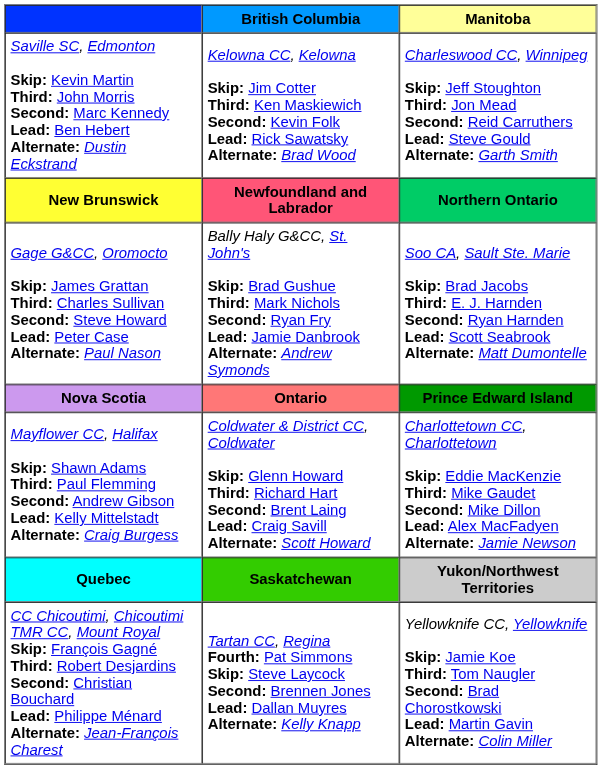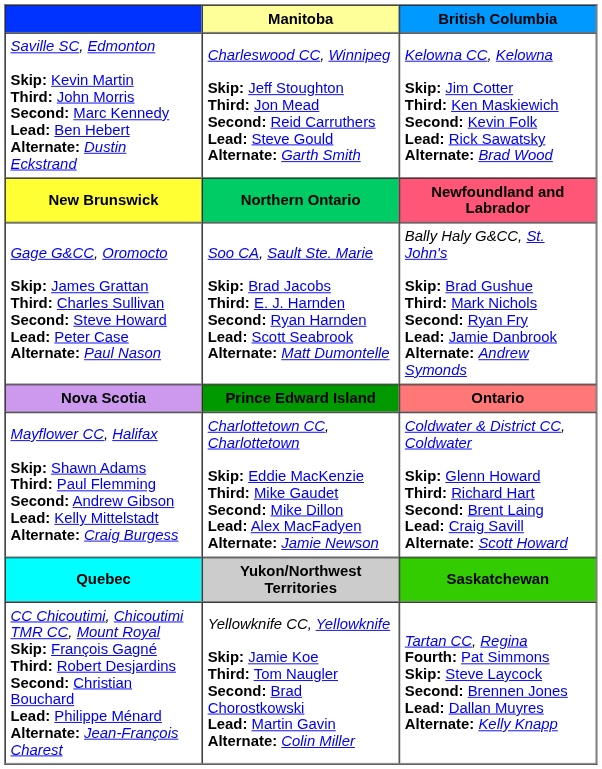columns swapped: (301, 18) <-> (498, 18)
